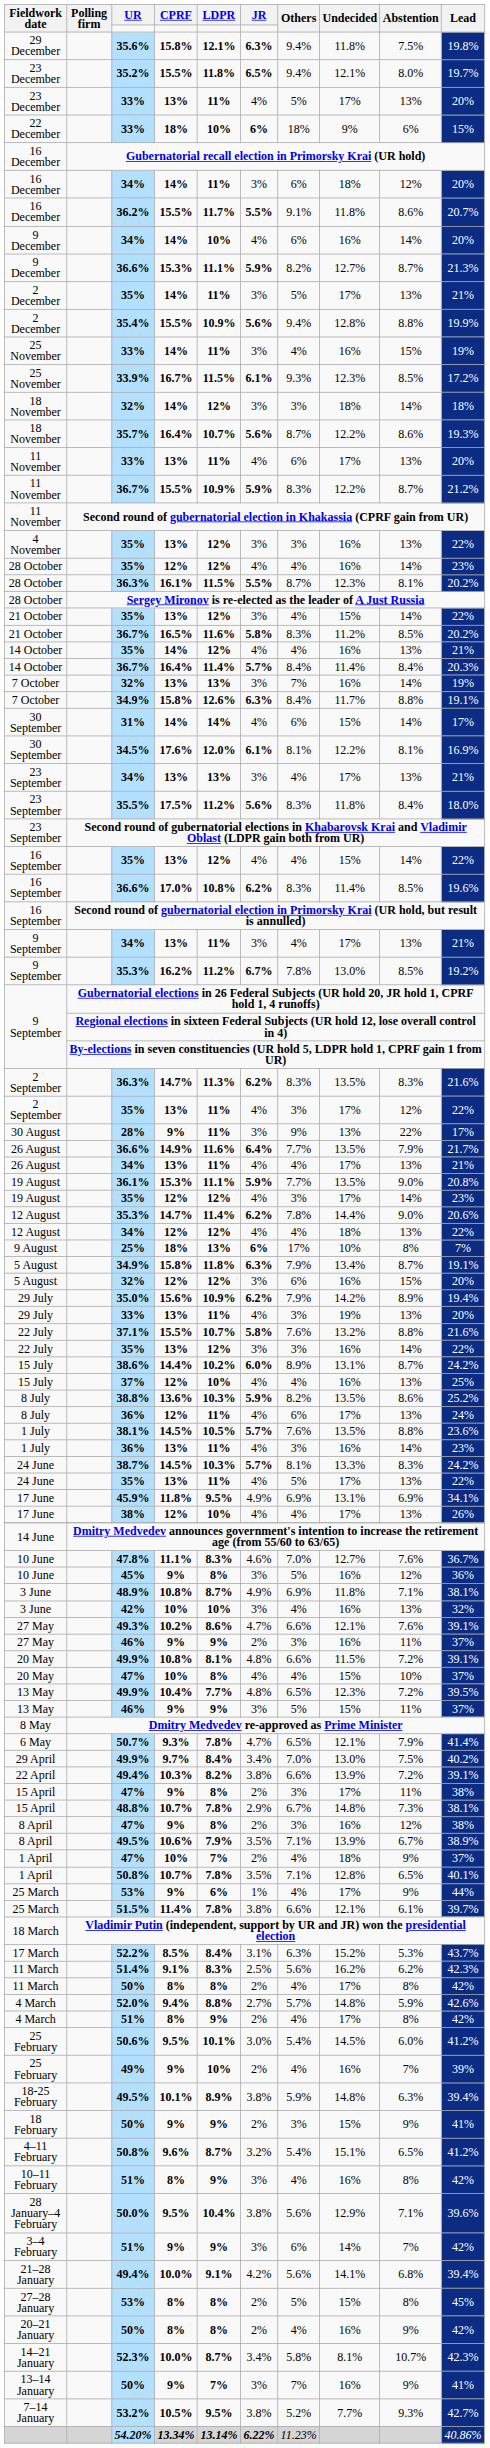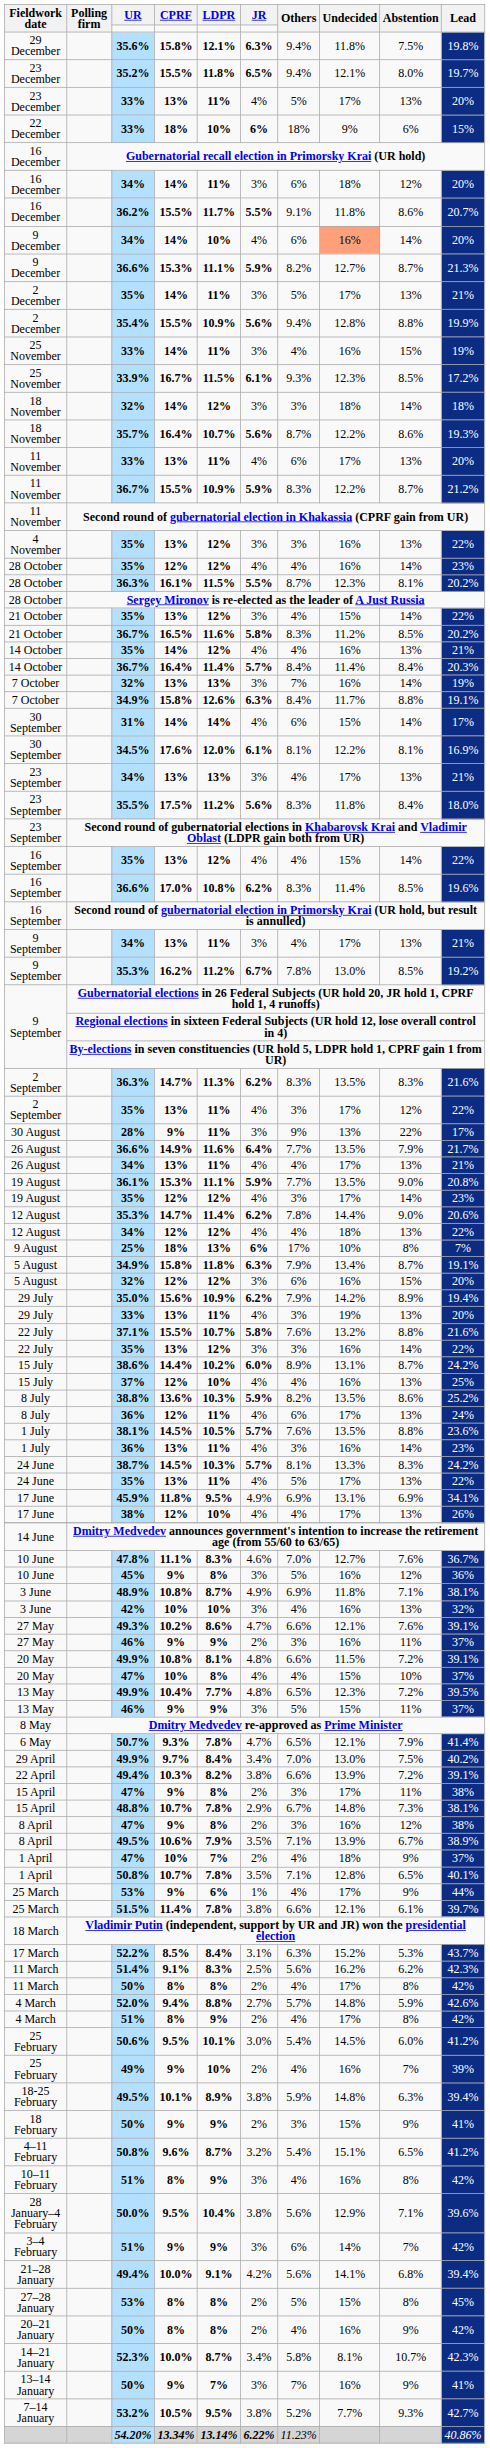(350, 240) no background -> (350, 240) lightsalmon background
